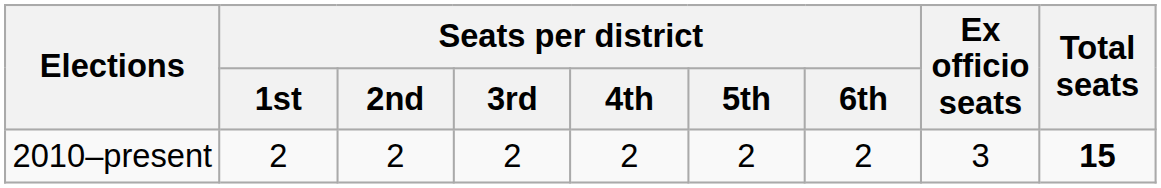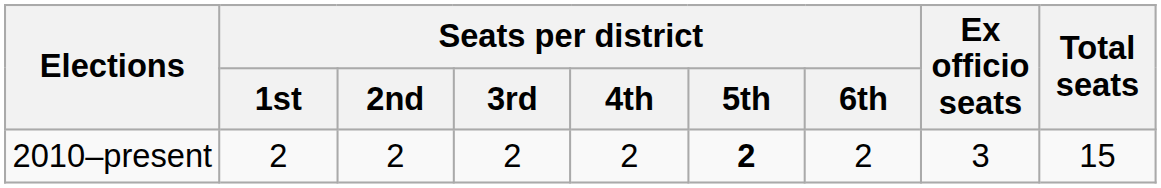(746, 155) normal -> (746, 155) bold
(1098, 155) bold -> (1098, 155) normal
